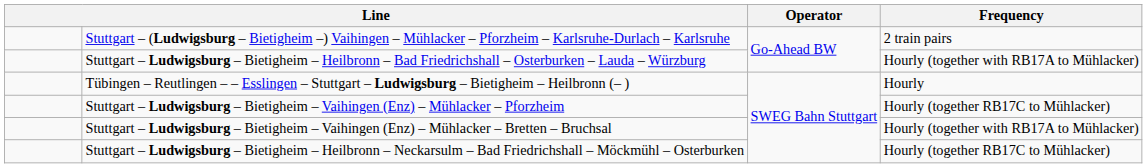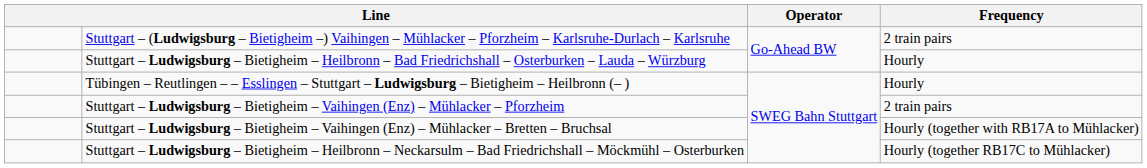(1011, 60) Hourly (together with RB17A to Mühlacker) -> (904, 60) Hourly
(997, 106) Hourly (together RB17C to Mühlacker) -> (918, 106) 2 train pairs
